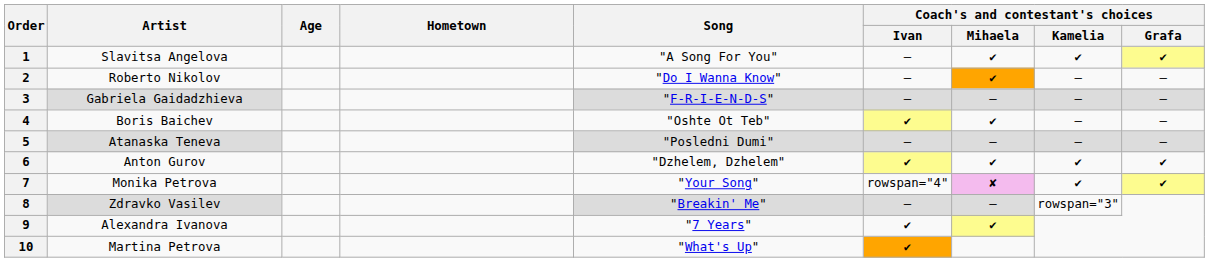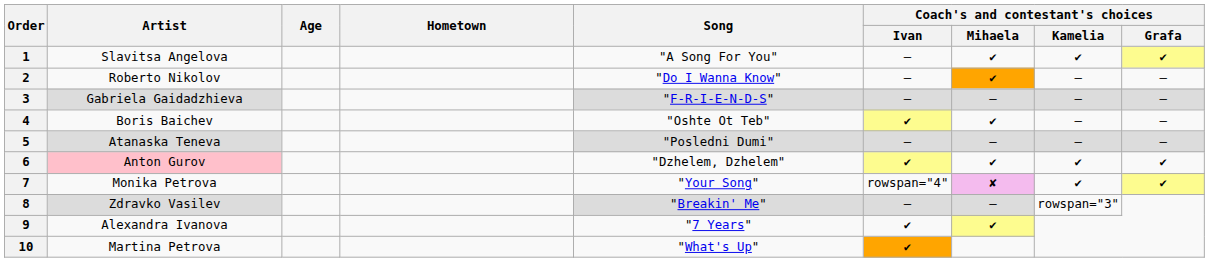(165, 162) no background -> (165, 162) pink background
